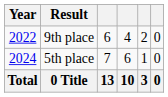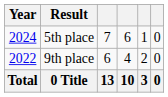rows swapped: (69, 37) <-> (69, 59)
